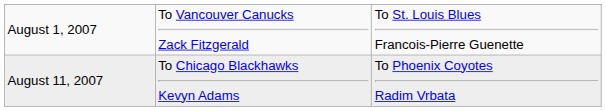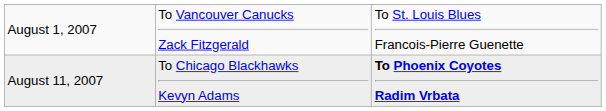(486, 80) normal -> (486, 80) bold
